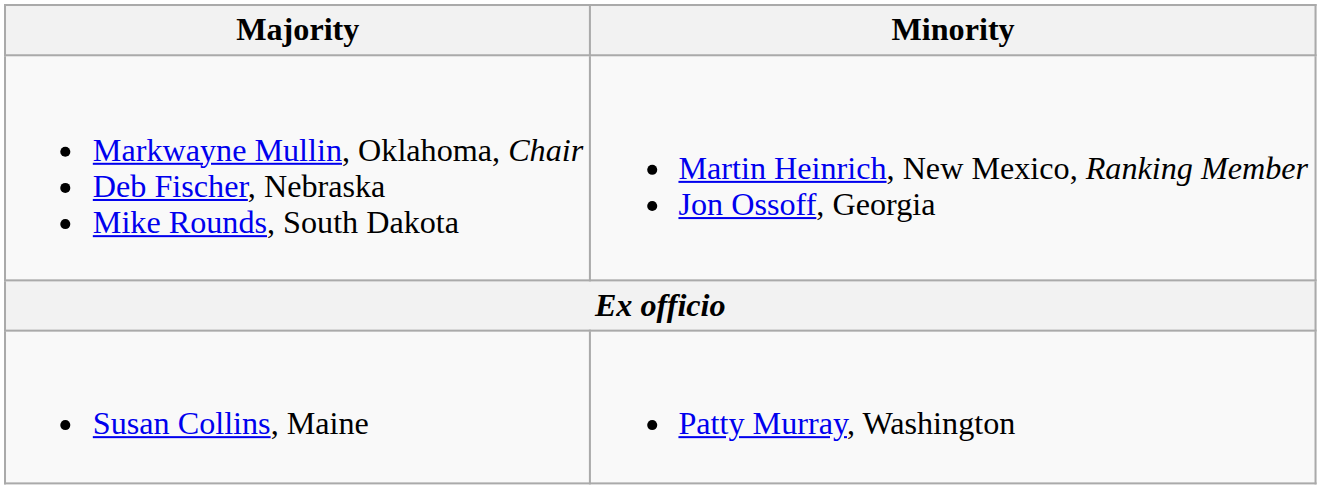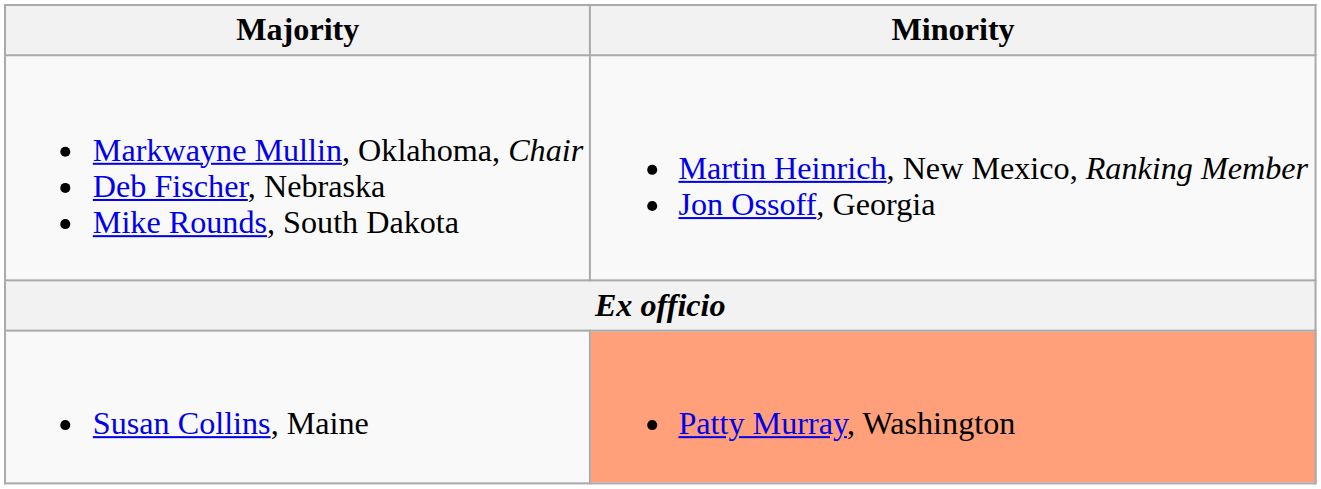(953, 425) no background -> (953, 425) lightsalmon background
